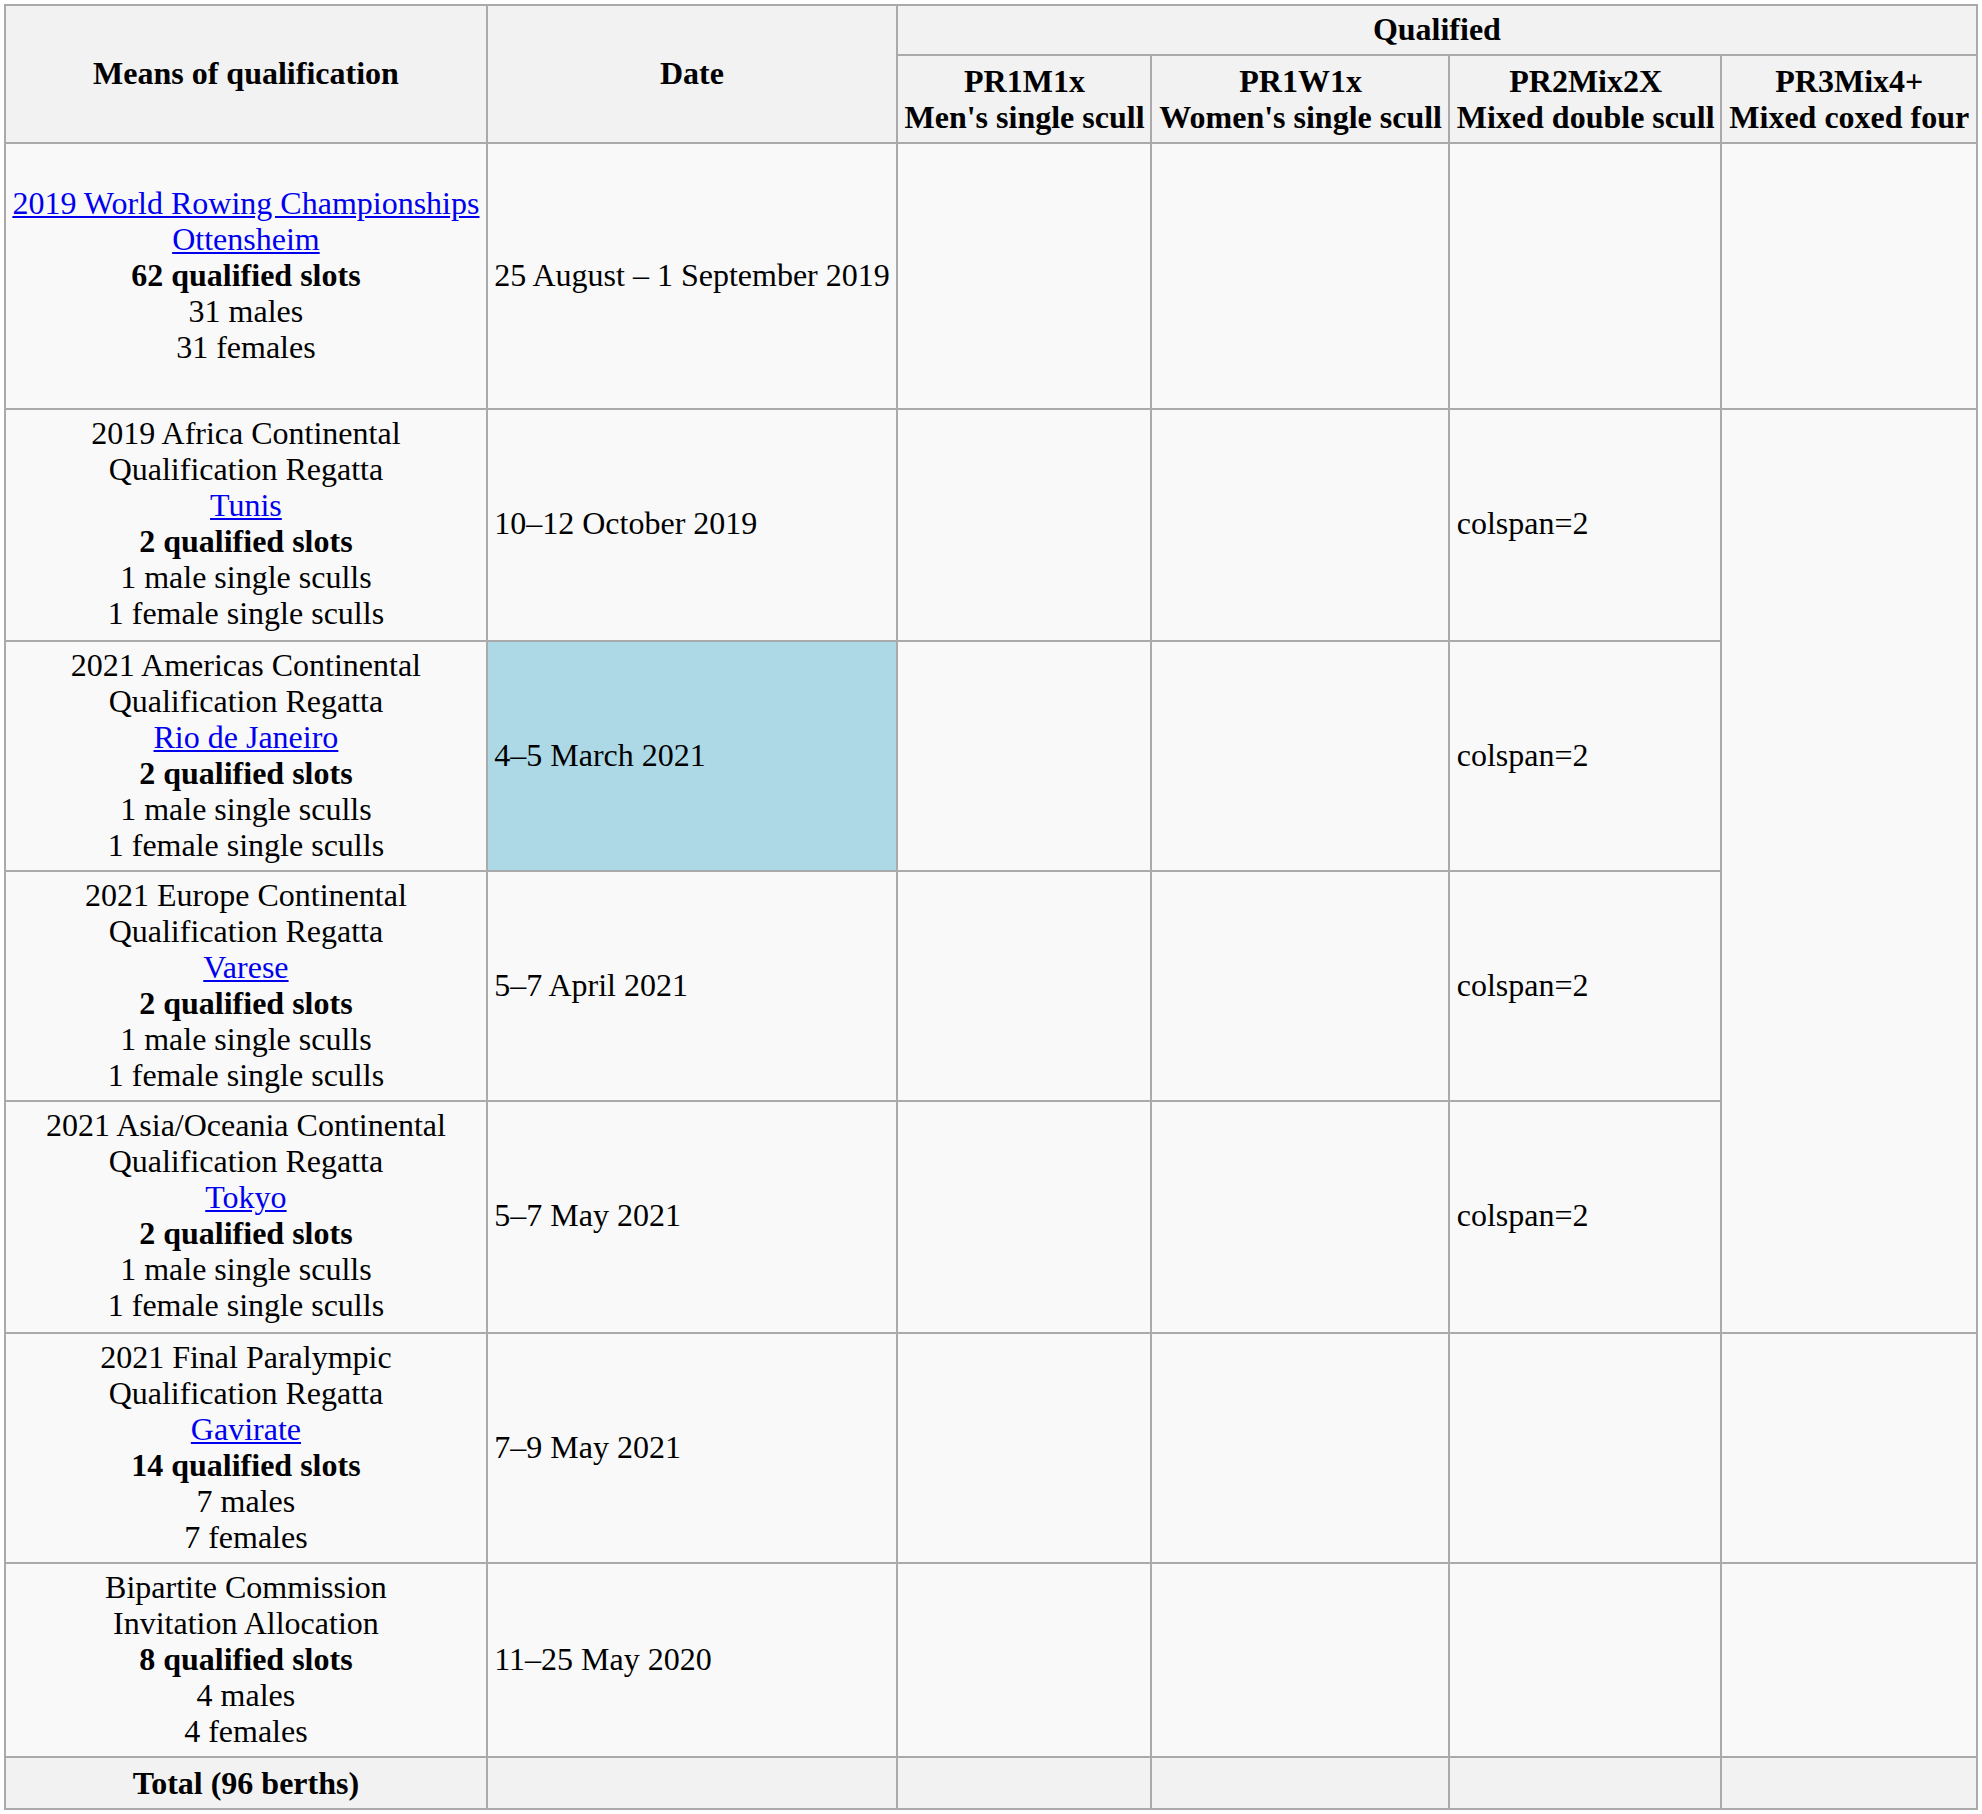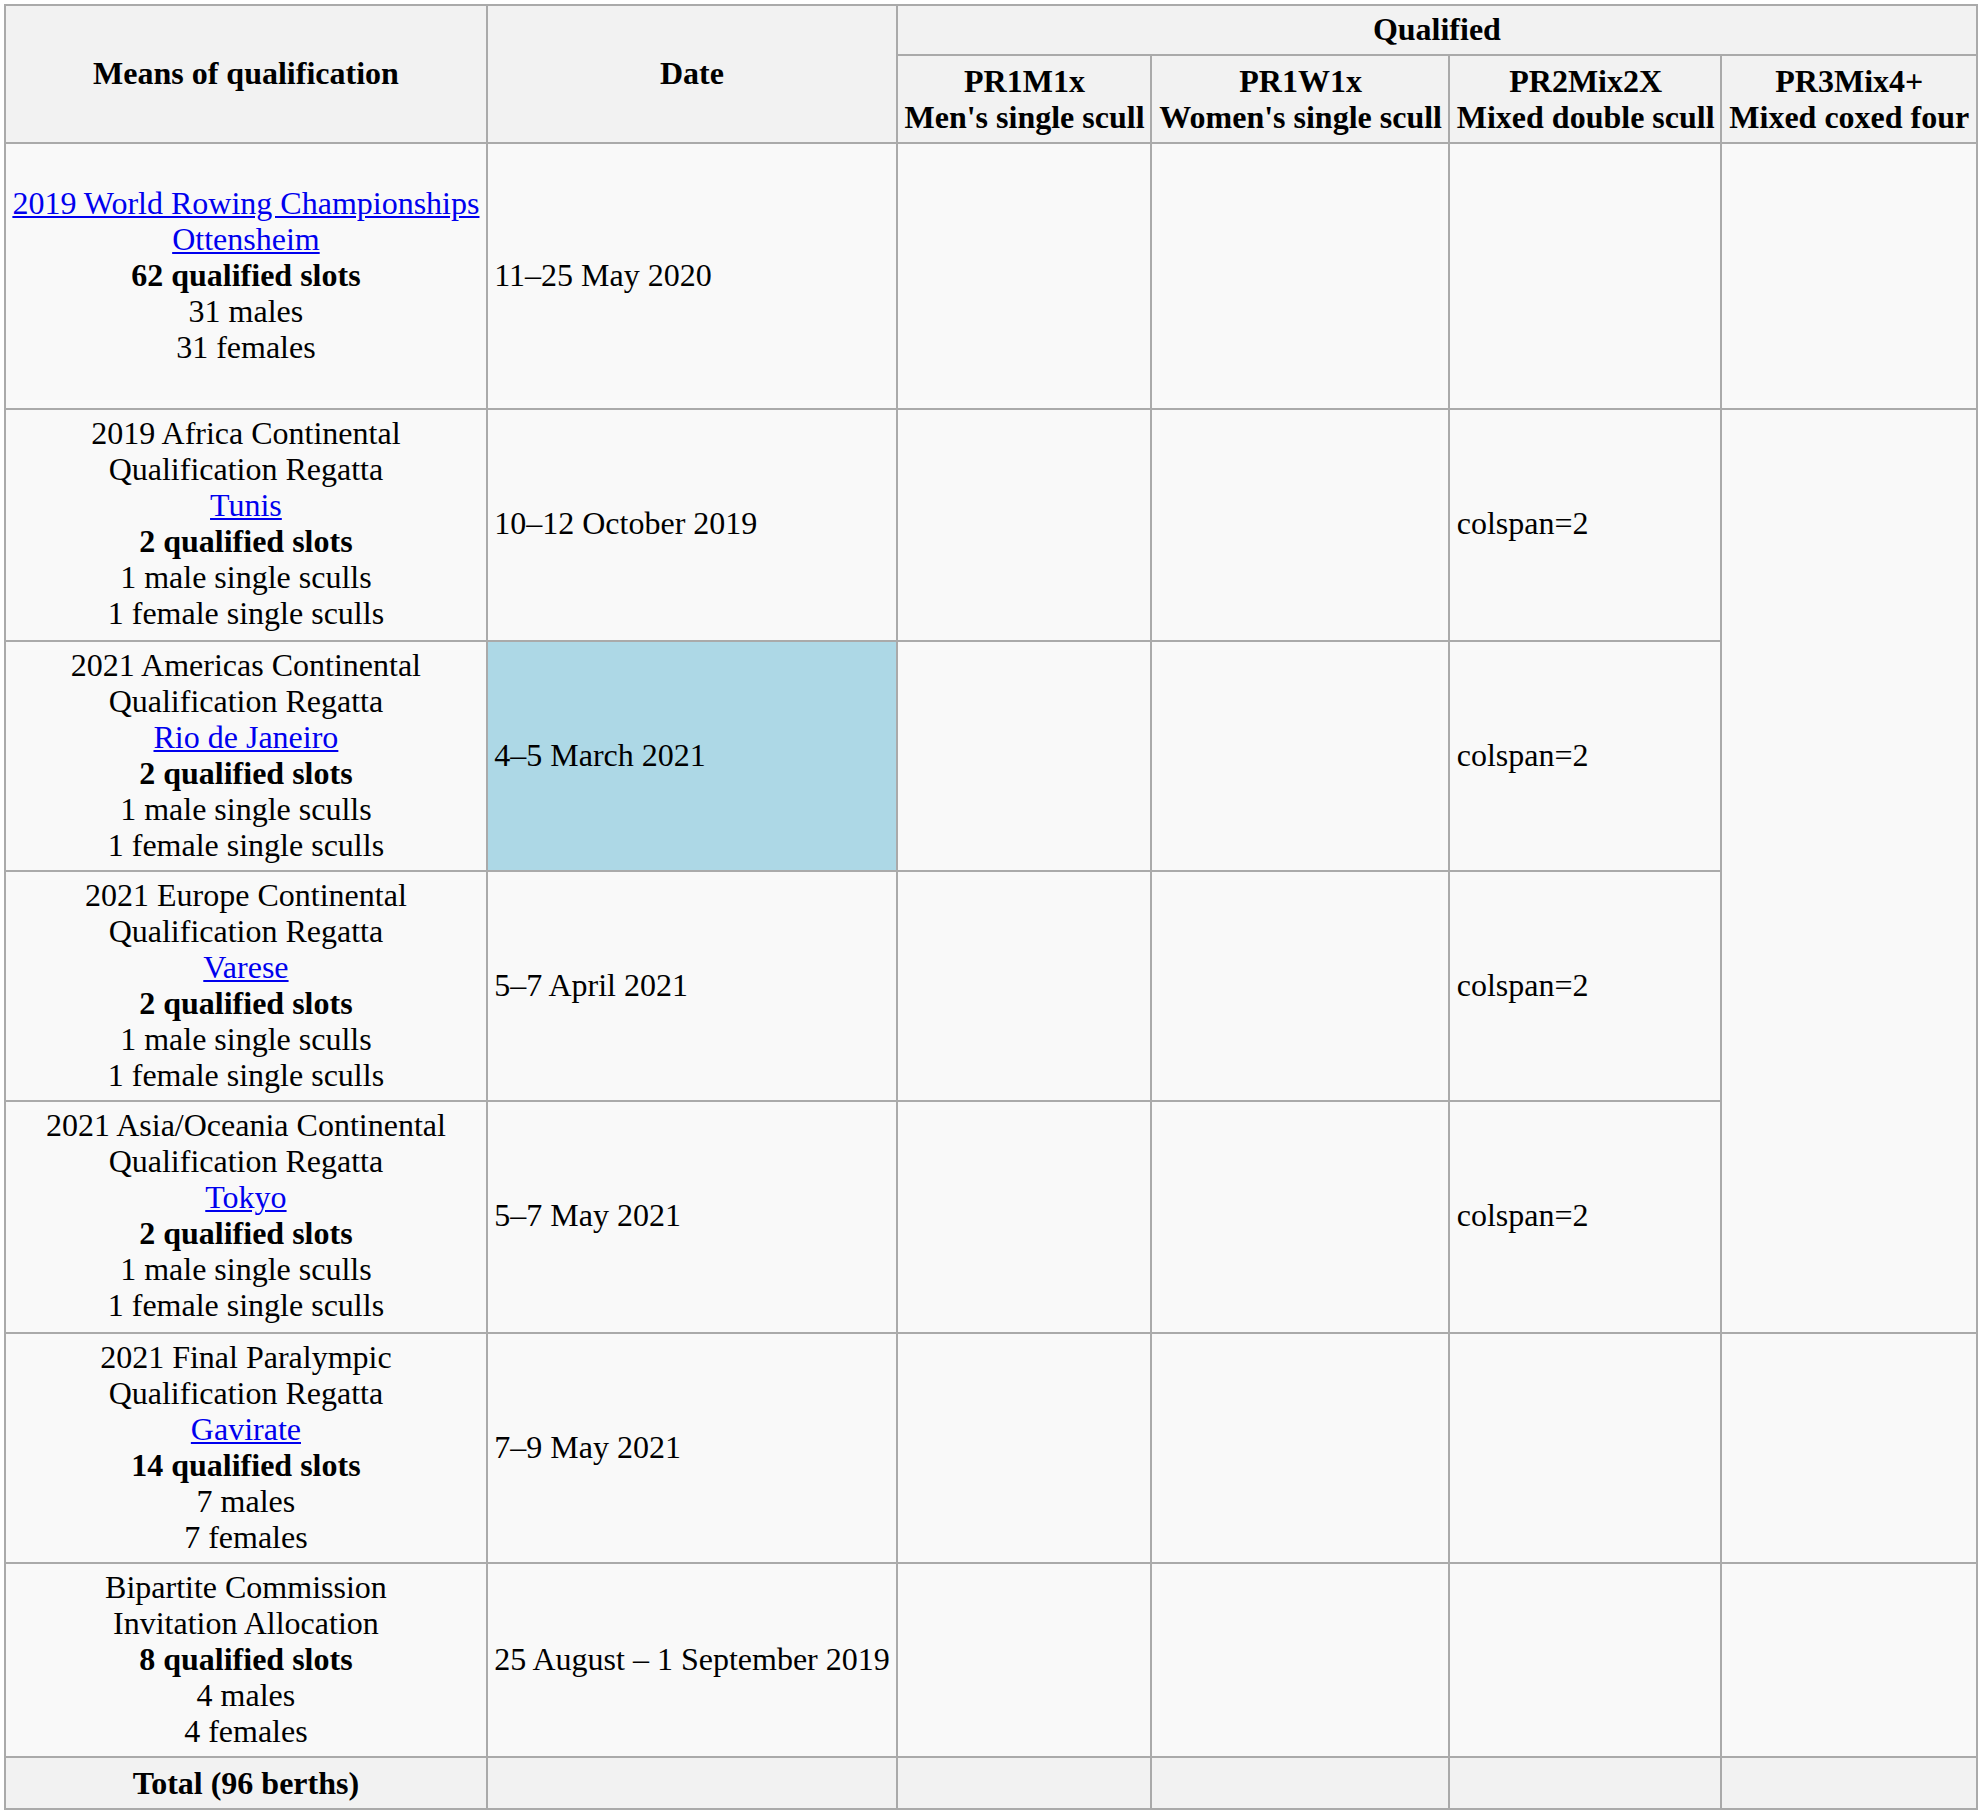(692, 275) 25 August – 1 September 2019 -> (603, 275) 11–25 May 2020
(603, 1659) 11–25 May 2020 -> (692, 1659) 25 August – 1 September 2019
